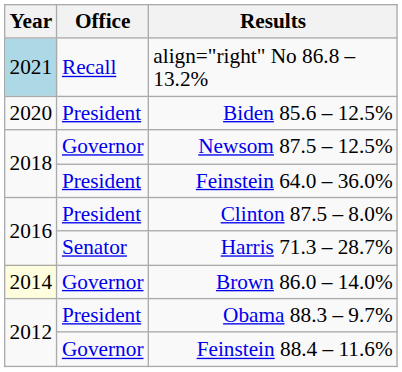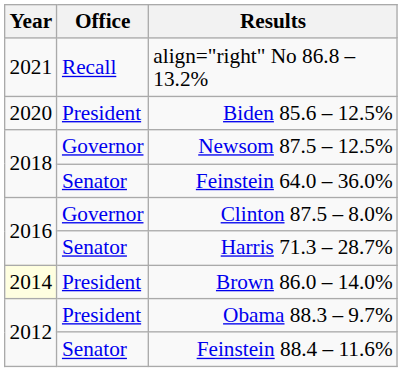(31, 67) lightblue background -> (31, 67) no background
(102, 180) President -> (94, 180) Senator
(102, 214) President -> (103, 214) Governor
(103, 281) Governor -> (102, 281) President
(103, 349) Governor -> (94, 349) Senator
